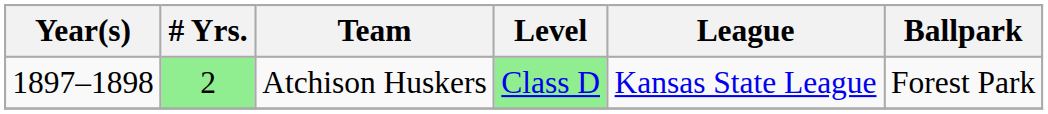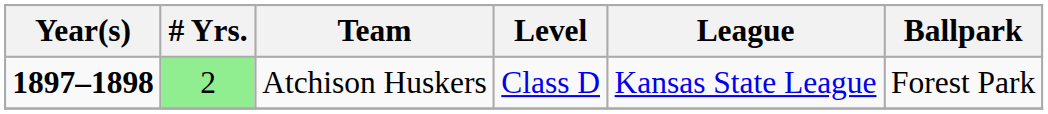(83, 82) normal -> (83, 82) bold
(551, 82) lightgreen background -> (551, 82) no background
